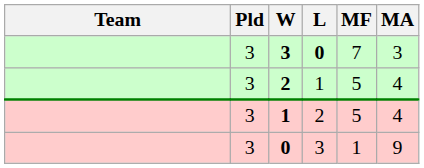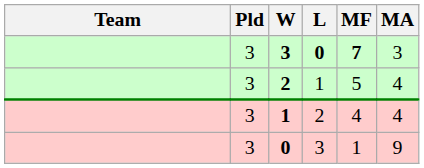(356, 51) normal -> (356, 51) bold
(356, 115) 5 -> (356, 115) 4
